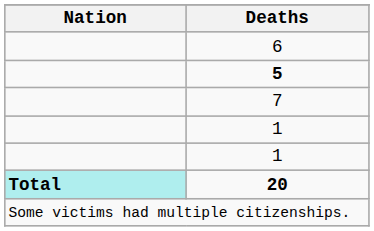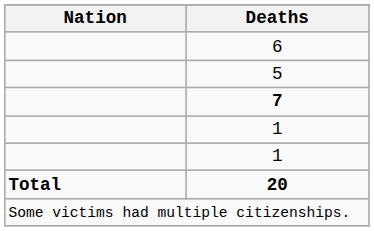(277, 74) bold -> (277, 74) normal
(277, 102) normal -> (277, 102) bold
(35, 185) paleturquoise background -> (35, 185) no background
